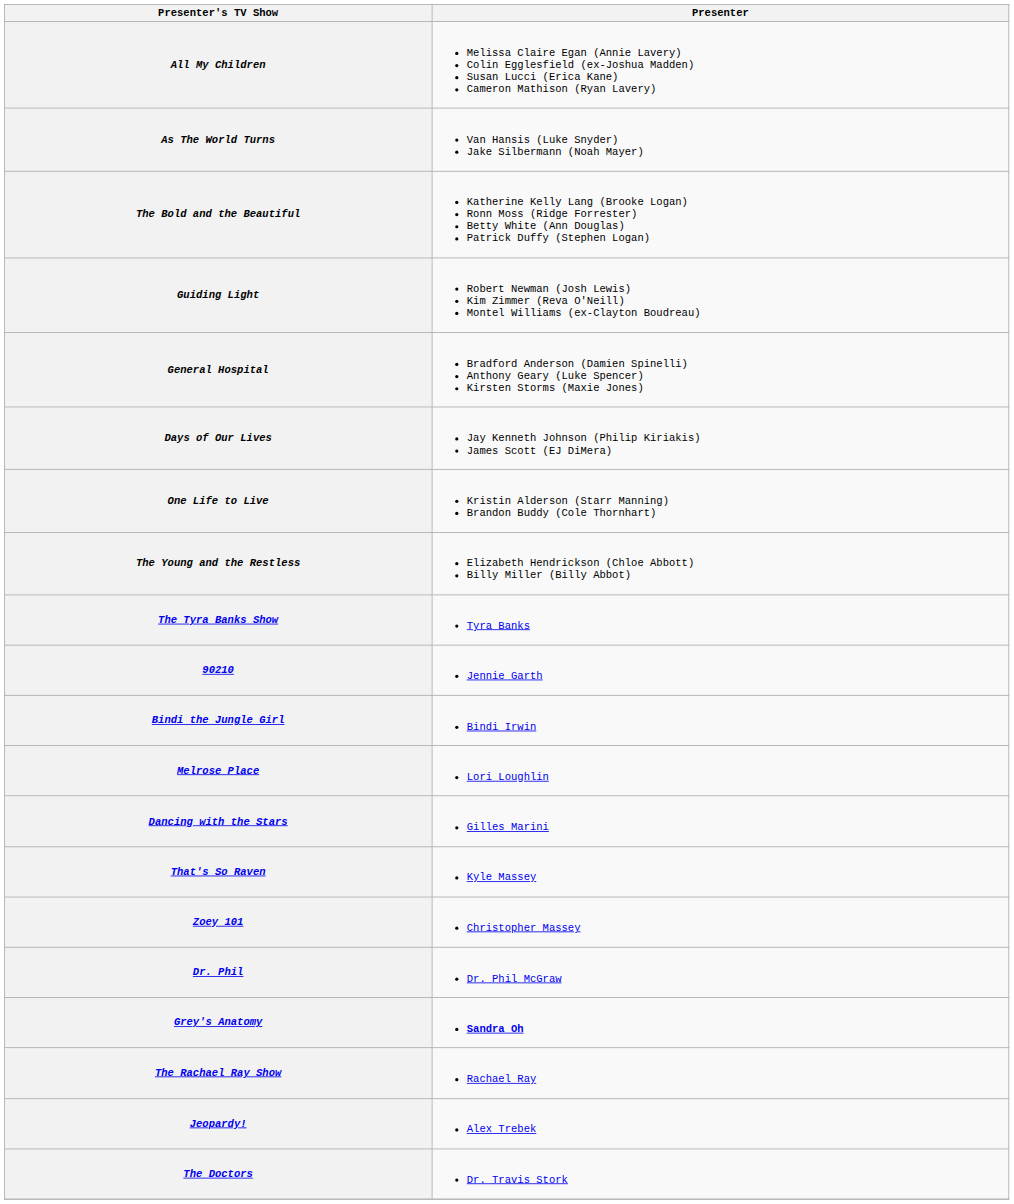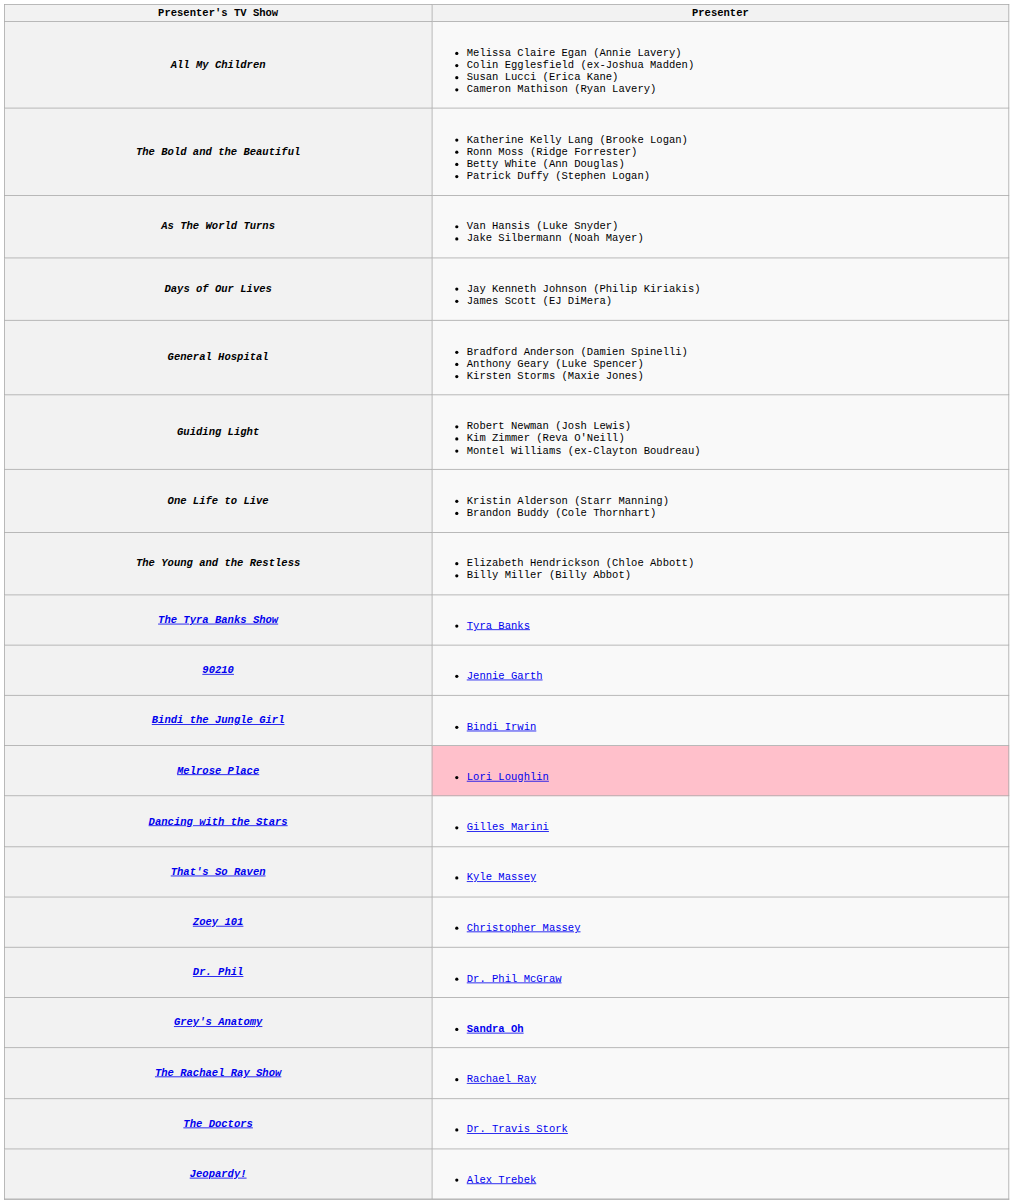rows swapped: (218, 140) <-> (218, 214)
rows swapped: (218, 438) <-> (218, 295)
(720, 777) no background -> (720, 777) pink background
rows swapped: (218, 1174) <-> (218, 1124)
